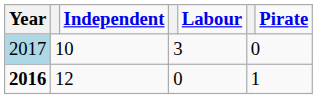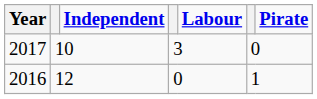(28, 49) lightblue background -> (28, 49) no background
(28, 78) bold -> (28, 78) normal
